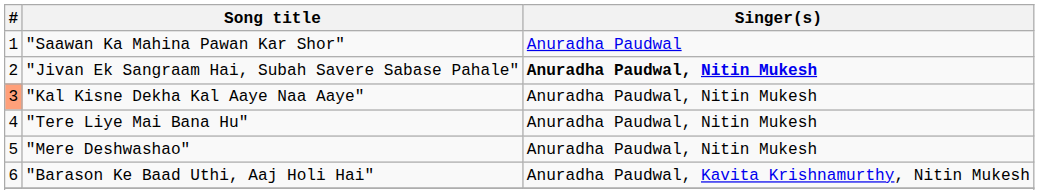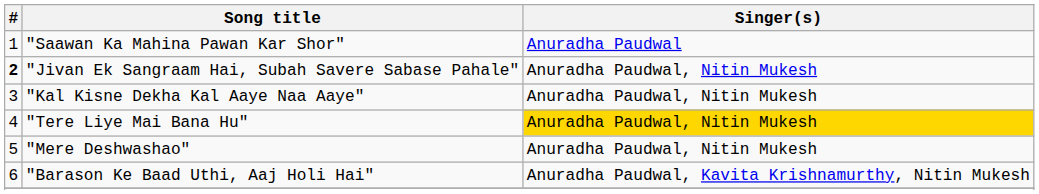(13, 70) normal -> (13, 70) bold
(672, 70) bold -> (672, 70) normal
(13, 97) lightsalmon background -> (13, 97) no background
(672, 123) no background -> (672, 123) gold background
